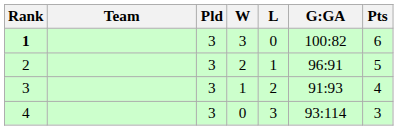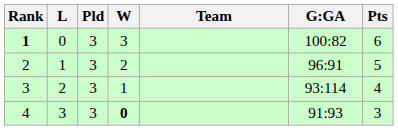columns swapped: (122, 16) <-> (273, 16)
(325, 88) 91:93 -> (325, 88) 93:114
(243, 112) normal -> (124, 112) bold
(325, 112) 93:114 -> (325, 112) 91:93
